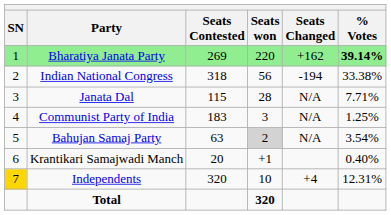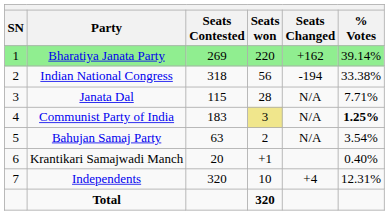(362, 55) bold -> (361, 55) normal
(265, 117) no background -> (265, 117) khaki background
(362, 117) normal -> (361, 117) bold
(265, 138) lightgrey background -> (265, 138) no background
(16, 179) gold background -> (16, 179) no background
